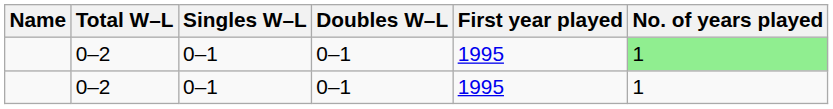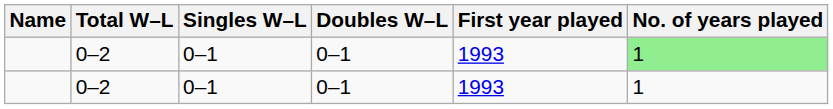(481, 53) 1995 -> (481, 53) 1993
(481, 86) 1995 -> (481, 86) 1993
